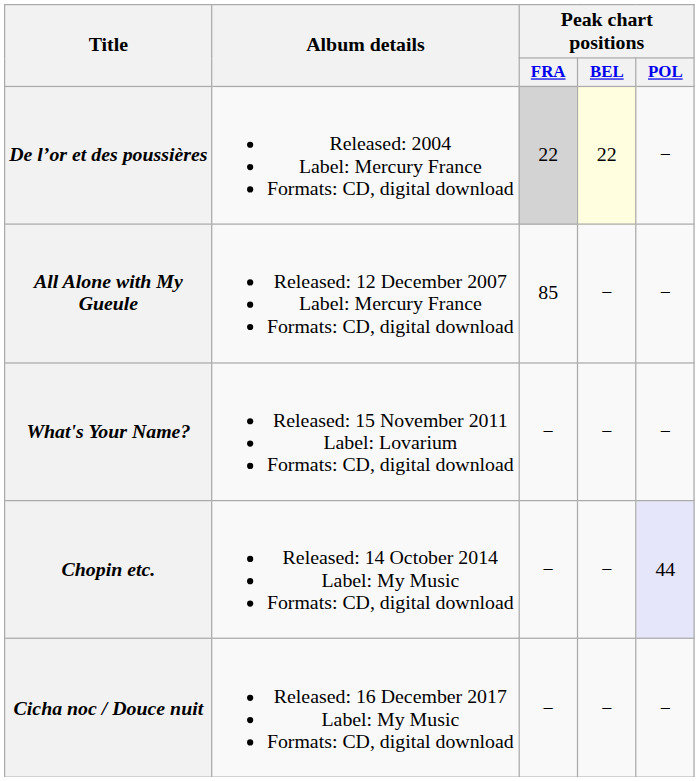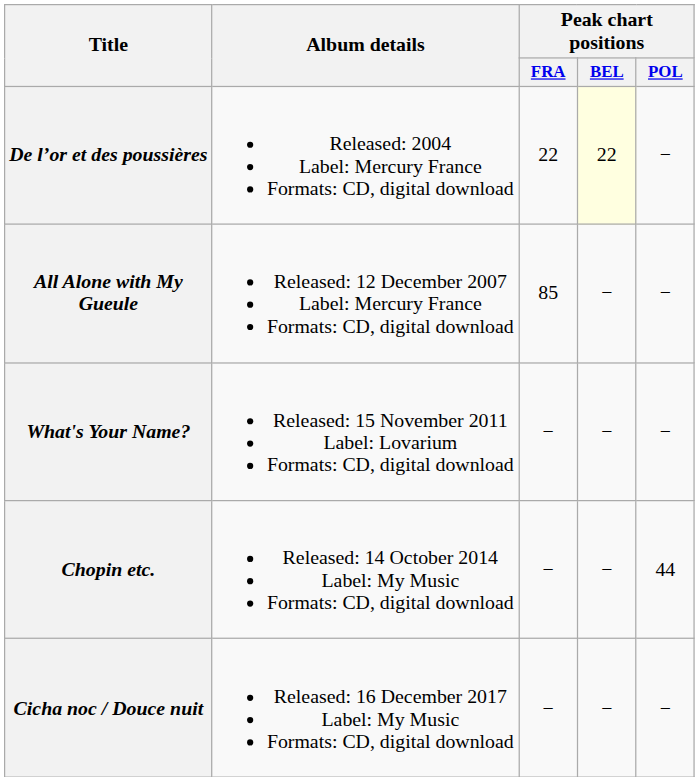(548, 155) lightgrey background -> (548, 155) no background
(665, 569) lavender background -> (665, 569) no background
